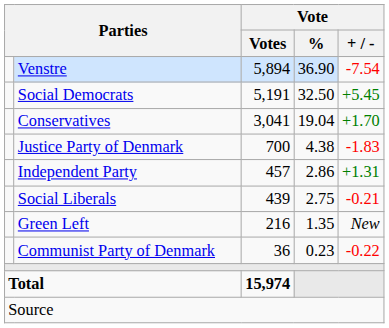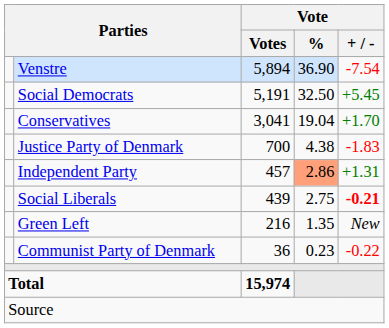(320, 172) no background -> (320, 172) lightsalmon background
(363, 198) normal -> (363, 198) bold
